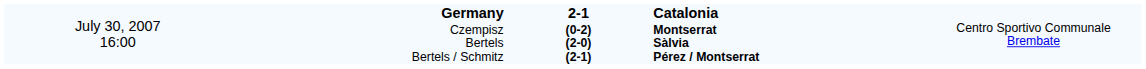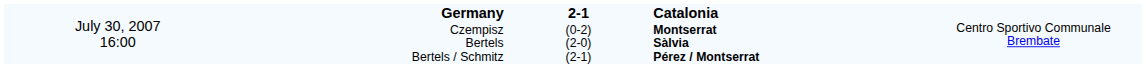(578, 43) bold -> (578, 43) normal
